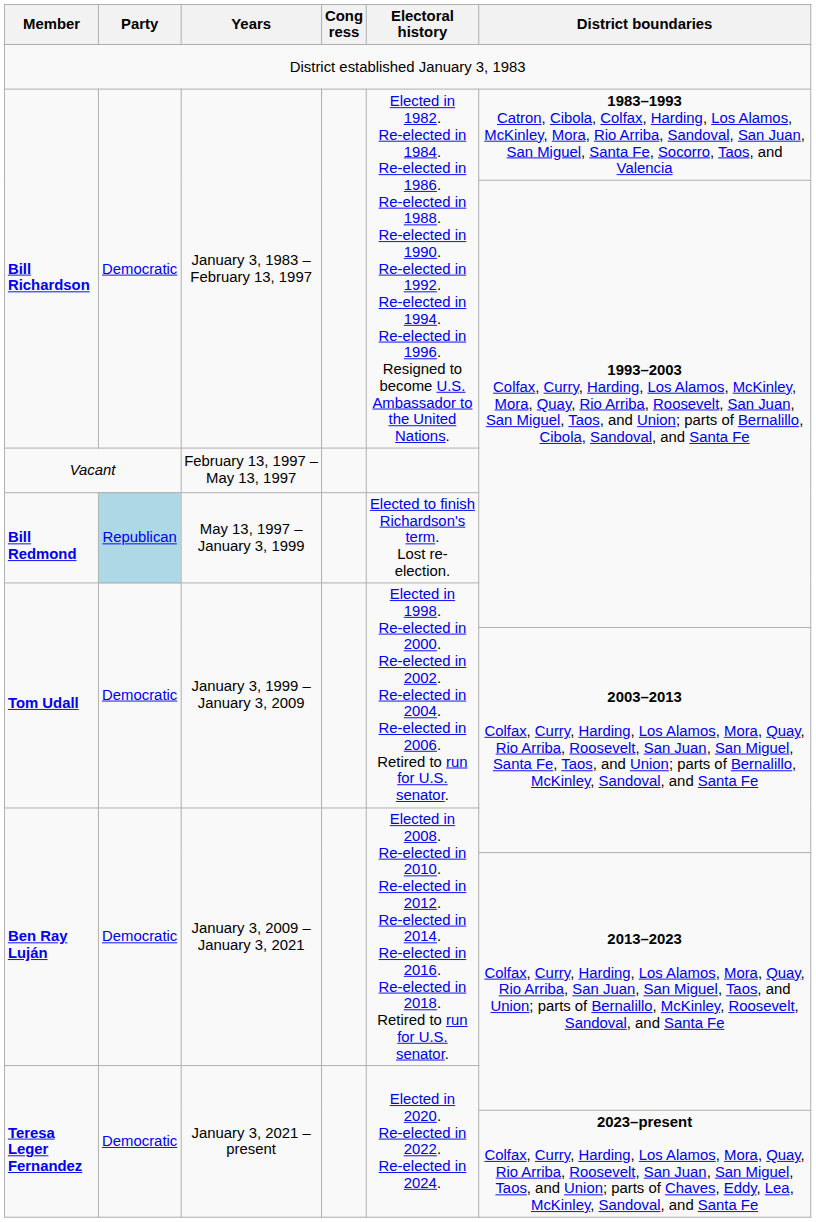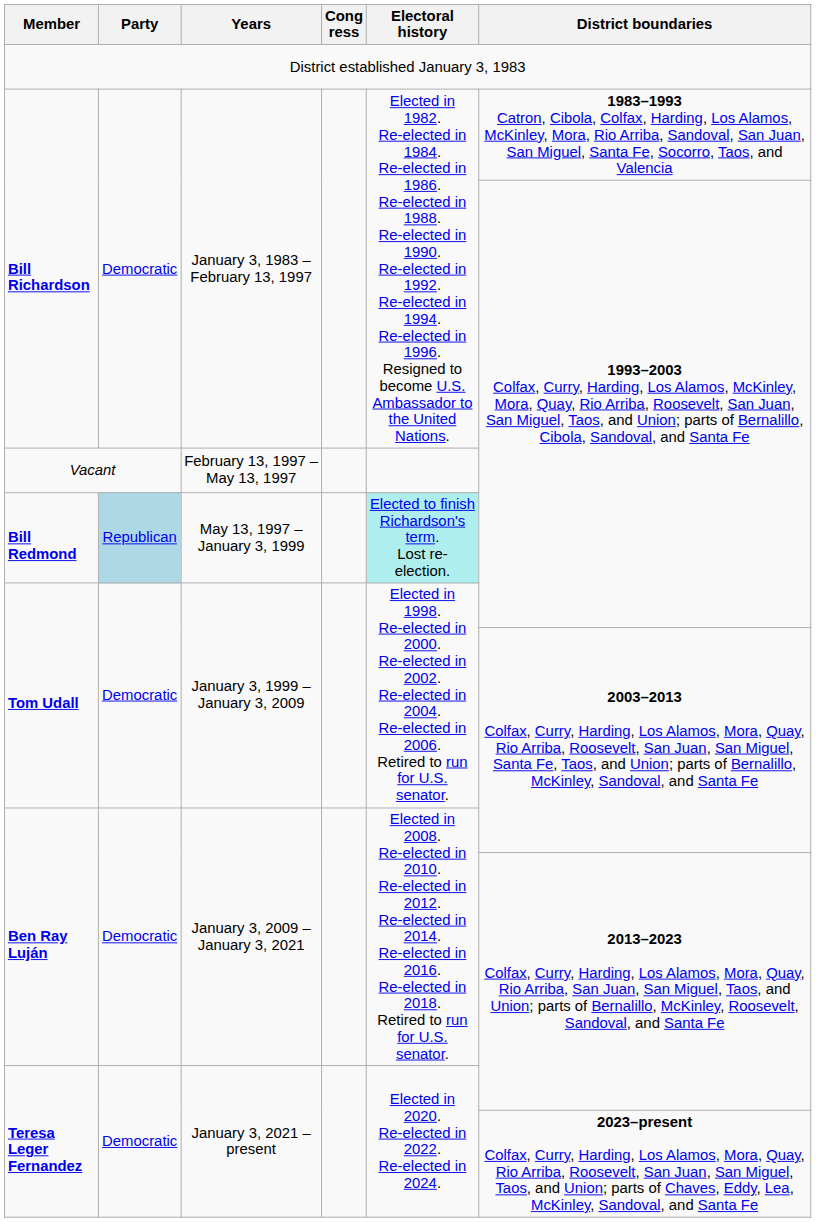(422, 537) no background -> (422, 537) paleturquoise background
